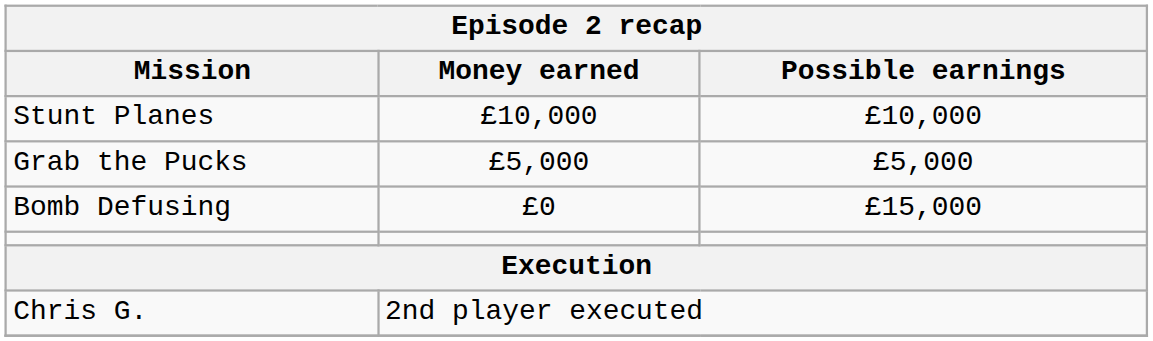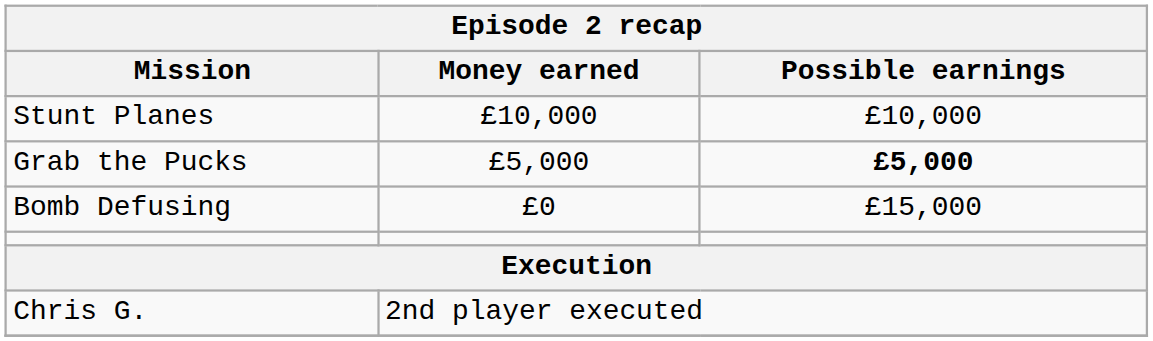(923, 163) normal -> (923, 163) bold
